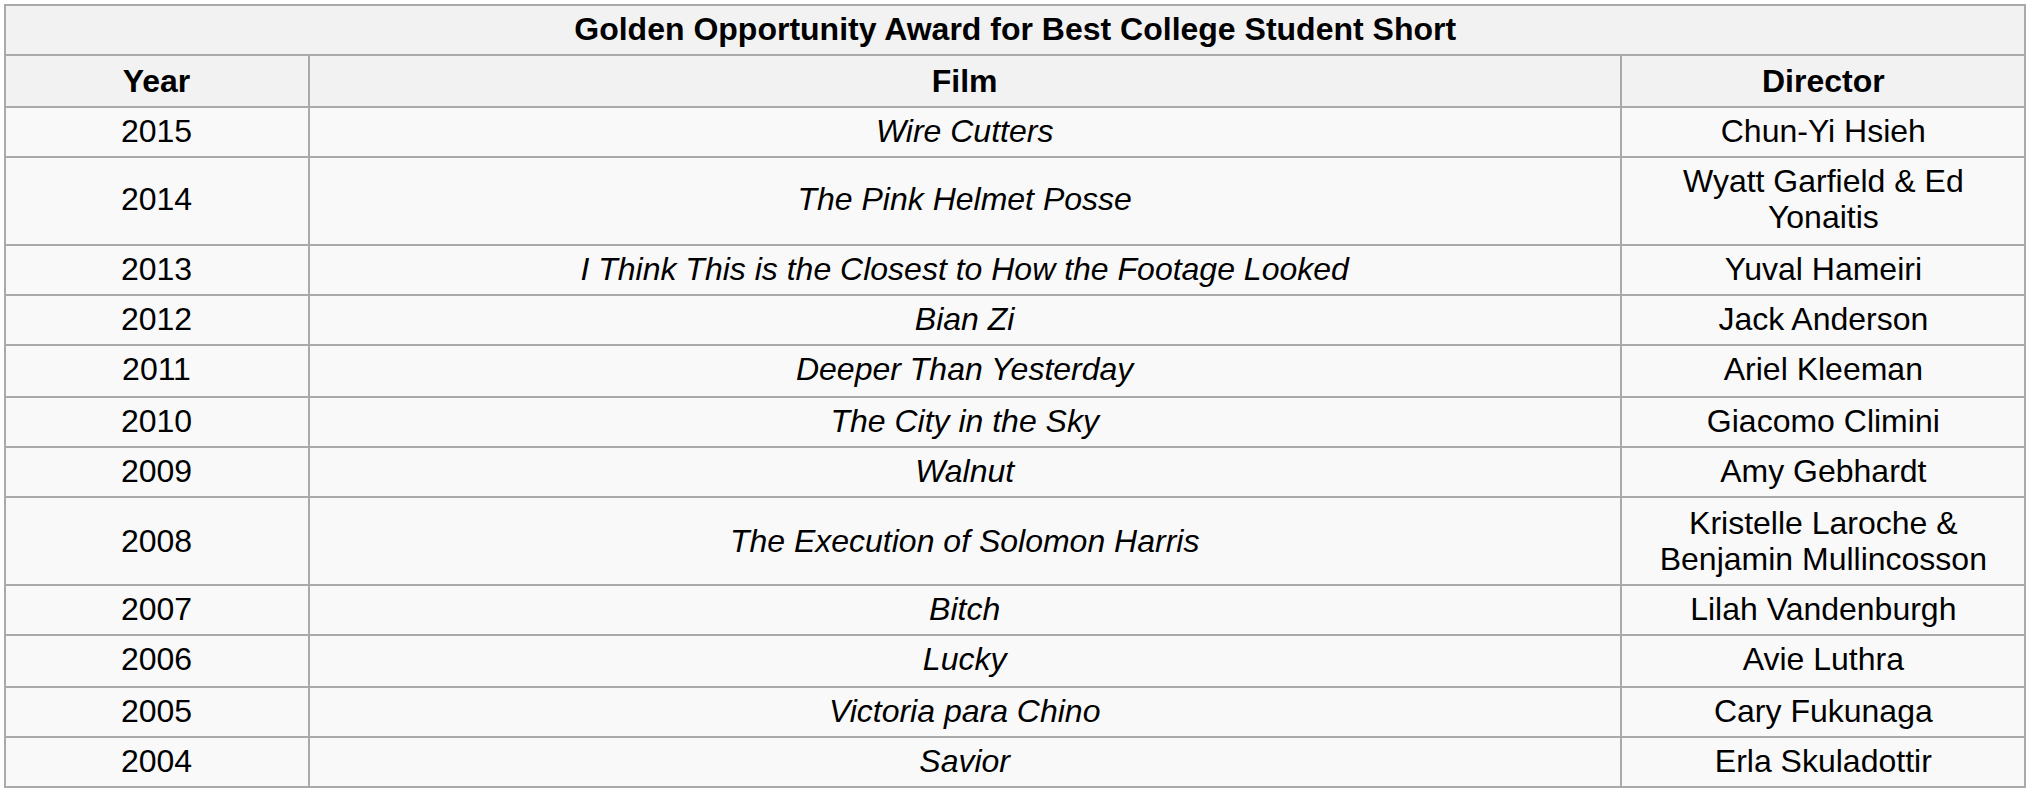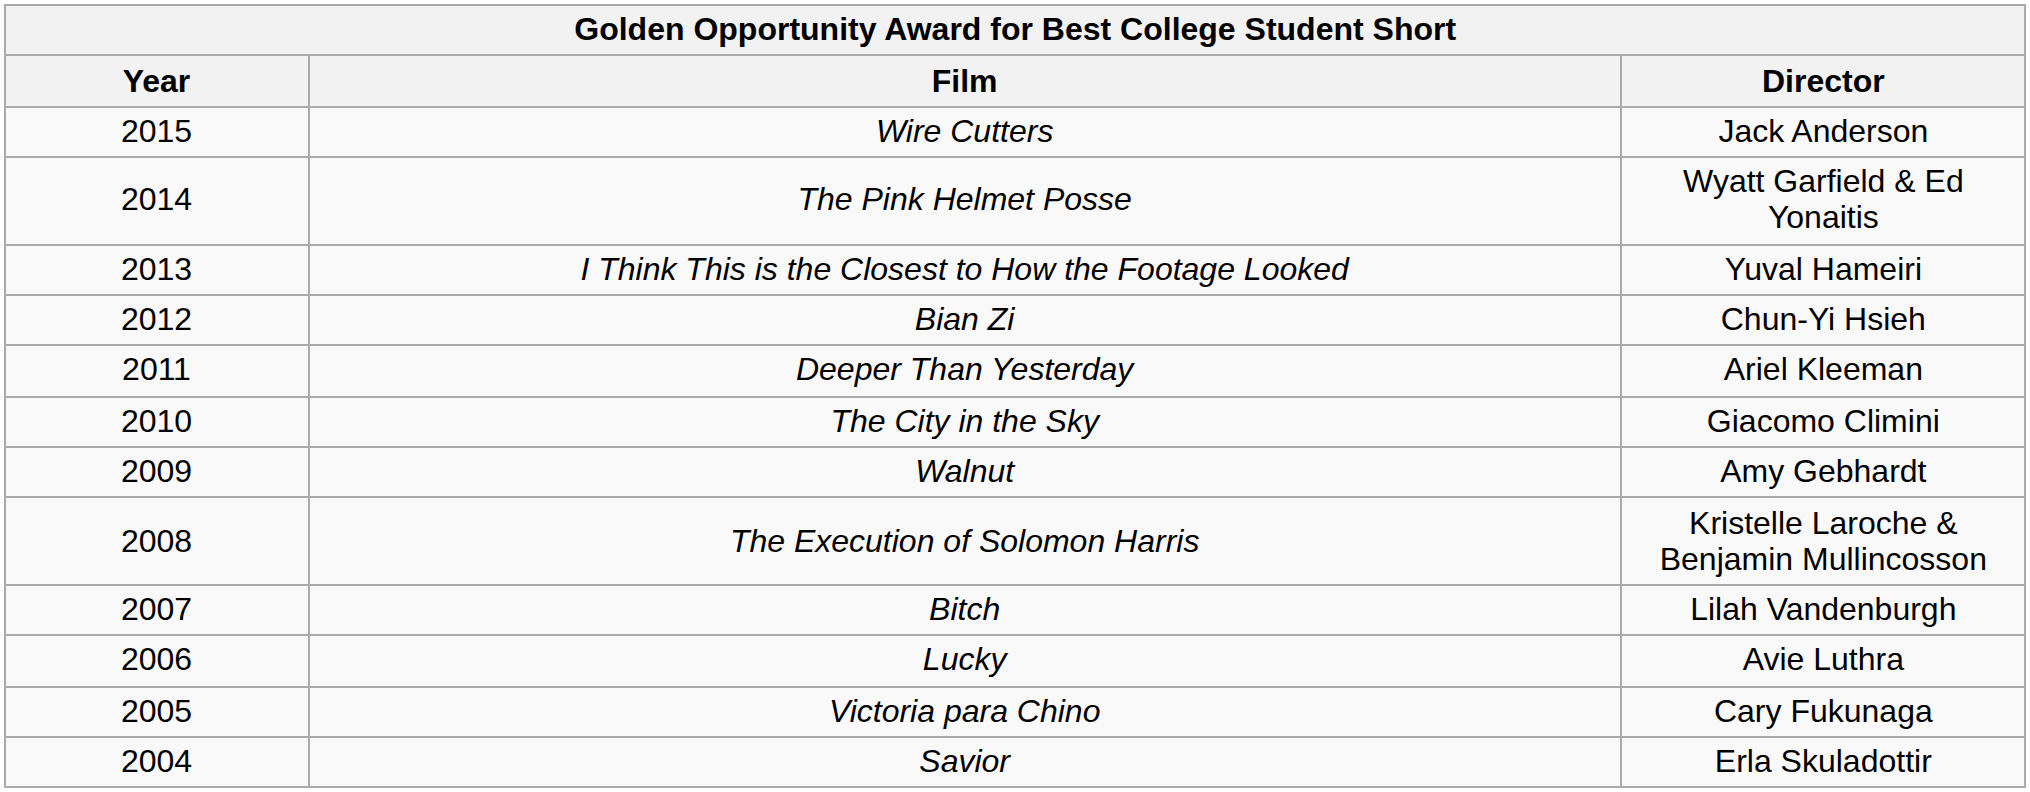(1823, 131) Chun-Yi Hsieh -> (1823, 131) Jack Anderson
(1823, 319) Jack Anderson -> (1823, 319) Chun-Yi Hsieh
